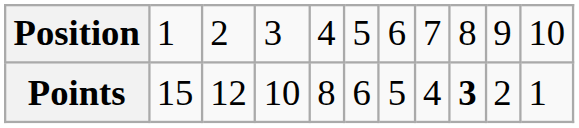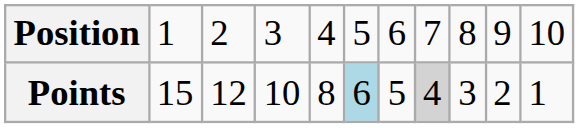(362, 91) no background -> (362, 91) lightblue background
(432, 91) no background -> (432, 91) lightgrey background
(467, 91) bold -> (467, 91) normal
